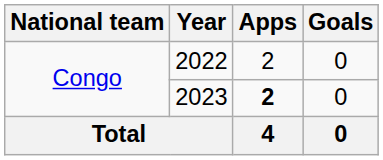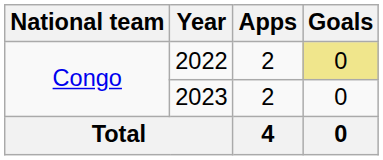(341, 60) no background -> (341, 60) khaki background
(268, 97) bold -> (268, 97) normal
